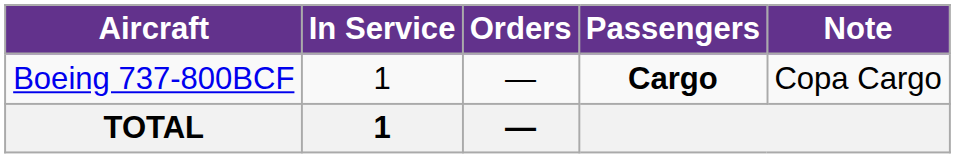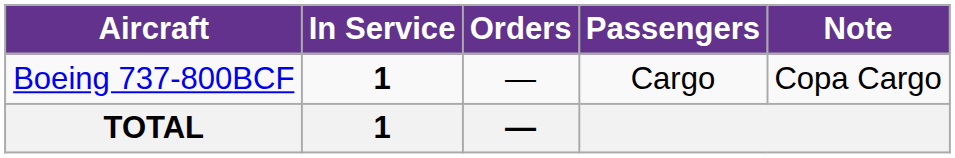(382, 78) normal -> (382, 78) bold
(673, 78) bold -> (673, 78) normal
